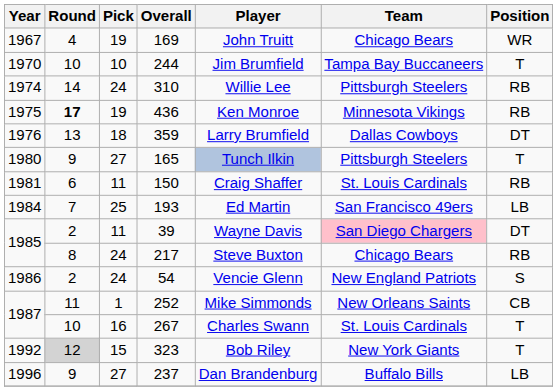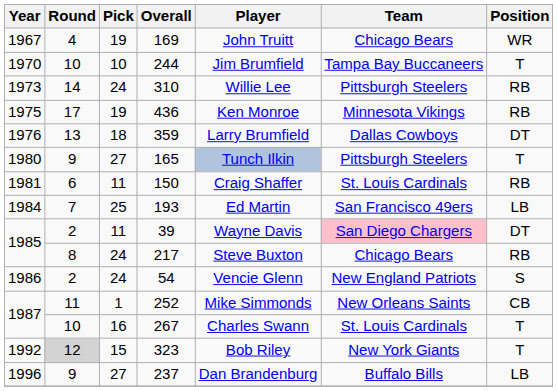(25, 87) 1974 -> (25, 87) 1973
(72, 111) bold -> (72, 111) normal
